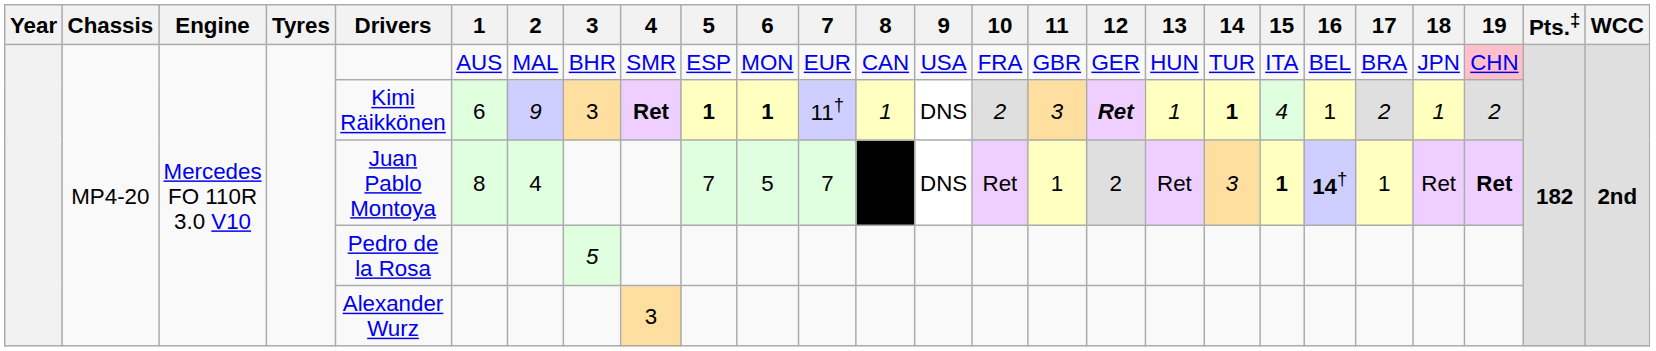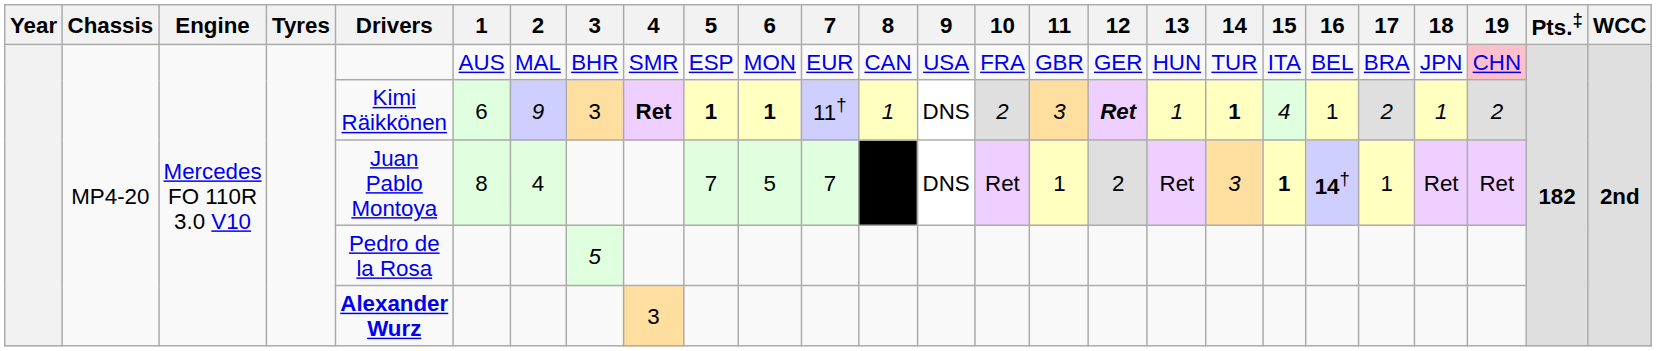(1494, 183) bold -> (1497, 183) normal
(393, 316) normal -> (394, 316) bold
